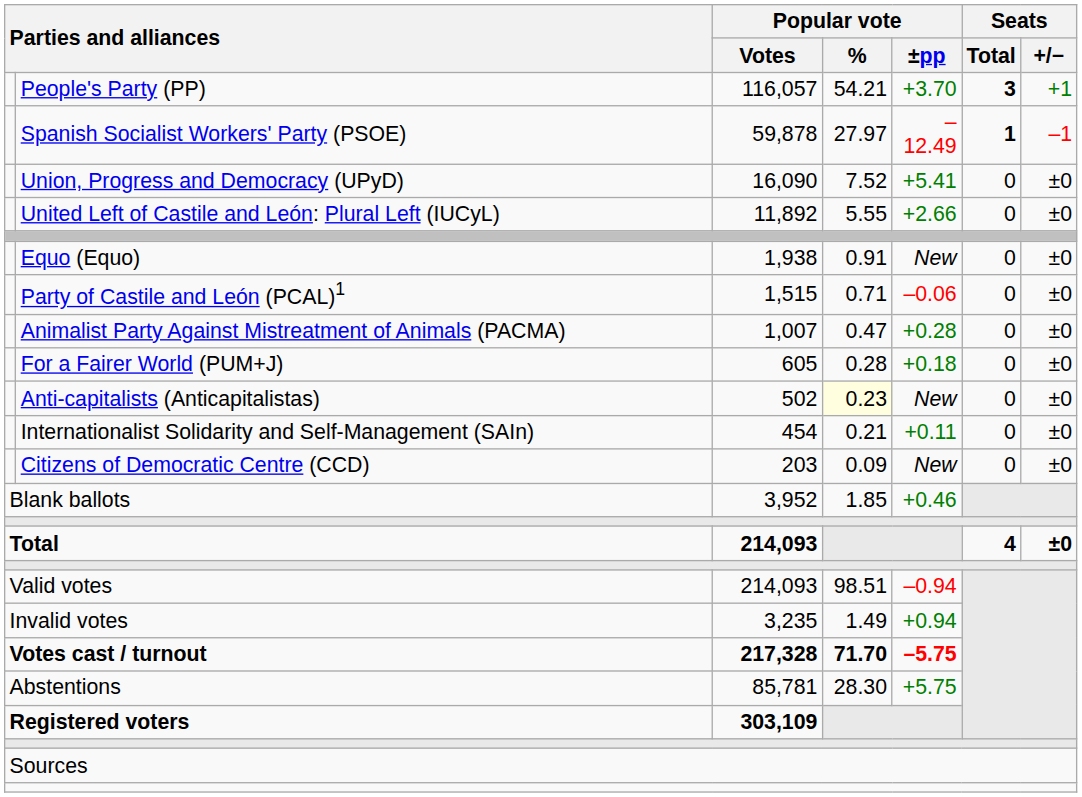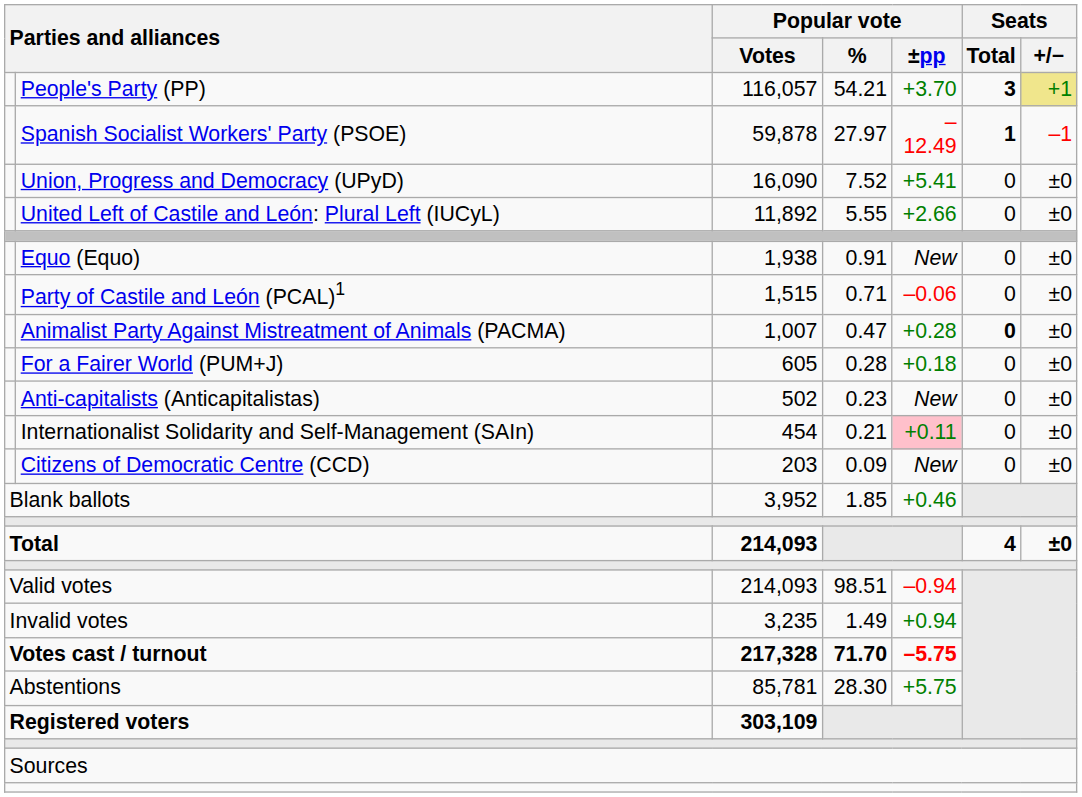(1060, 88) no background -> (1060, 88) khaki background
(1010, 330) normal -> (1010, 330) bold
(866, 398) lightyellow background -> (866, 398) no background
(931, 432) no background -> (931, 432) pink background
